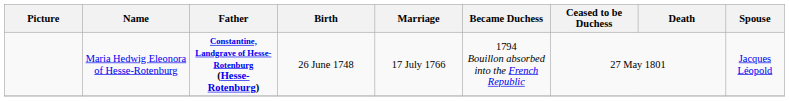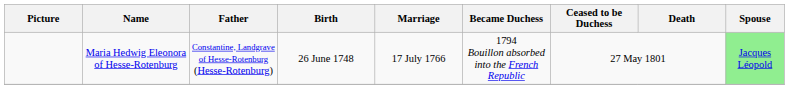(233, 64) bold -> (233, 59) normal
(755, 64) no background -> (755, 58) lightgreen background
